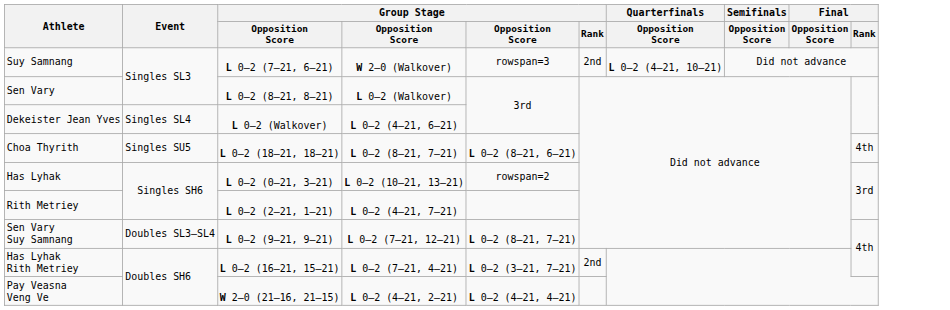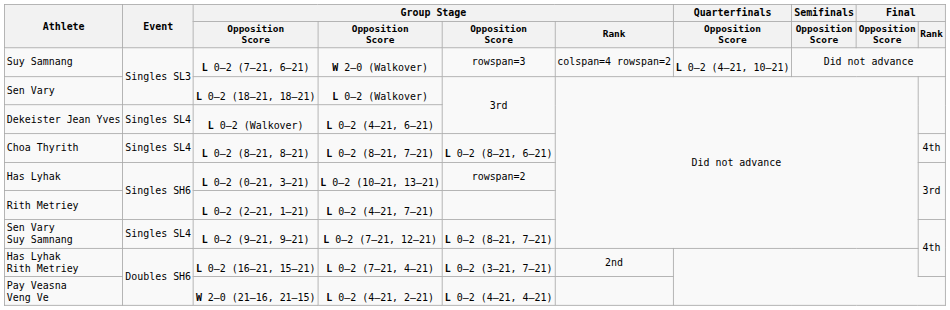(592, 62) 2nd -> (614, 62) colspan=4 rowspan=2
(280, 96) L 0–2 (8–21, 8–21) -> (256, 96) L 0–2 (18–21, 18–21)
(158, 148) Singles SU5 -> (158, 148) Singles SL4
(280, 154) L 0–2 (18–21, 18–21) -> (256, 154) L 0–2 (8–21, 8–21)
(170, 233) Doubles SL3–SL4 -> (158, 233) Singles SL4
